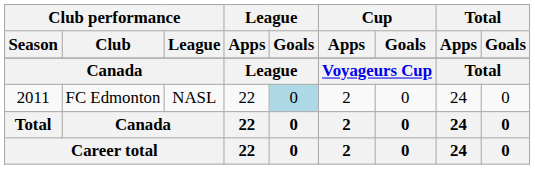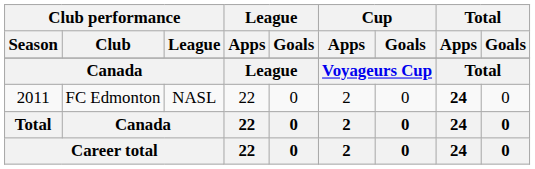(294, 97) lightblue background -> (294, 97) no background
(458, 97) normal -> (458, 97) bold
